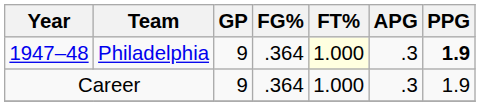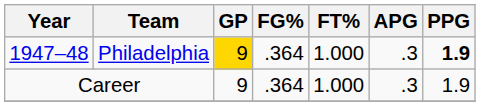(242, 53) no background -> (242, 53) gold background
(339, 53) lightyellow background -> (339, 53) no background
